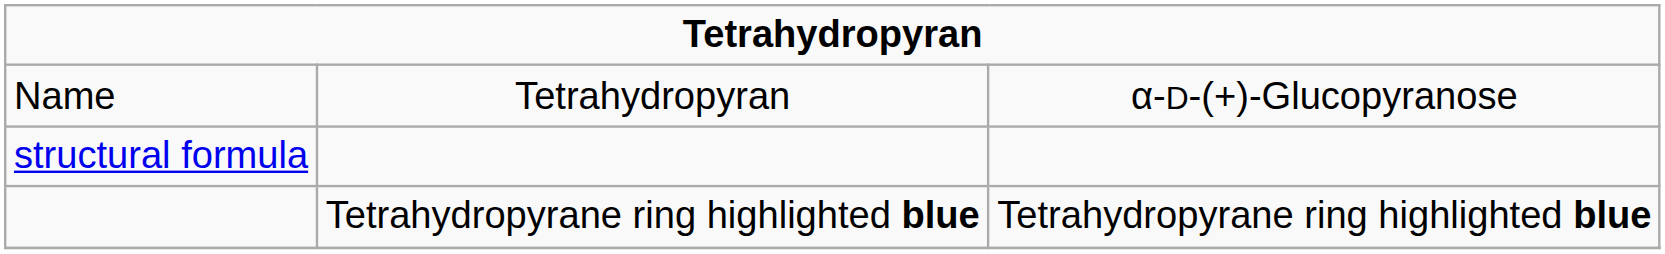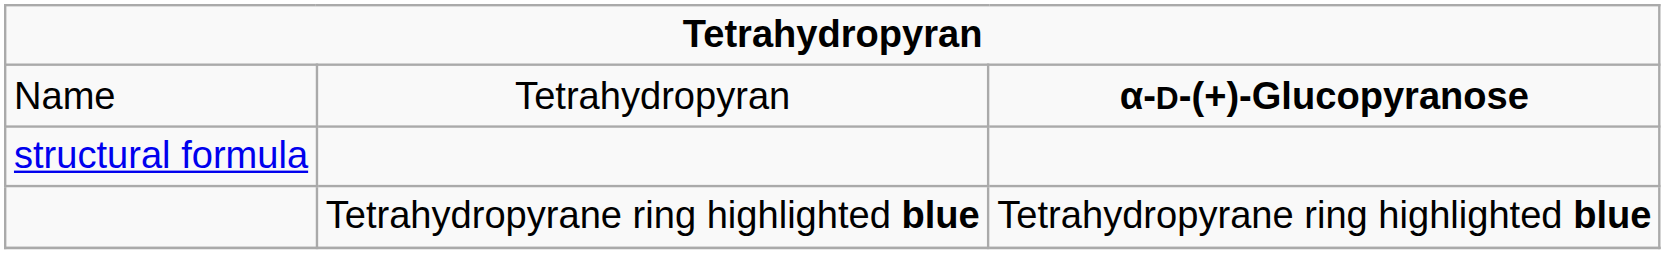(1324, 95) normal -> (1324, 95) bold
